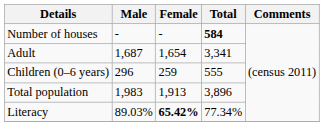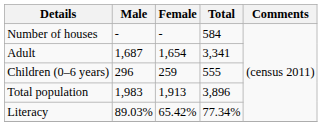(213, 33) bold -> (212, 33) normal
(179, 111) bold -> (178, 111) normal
